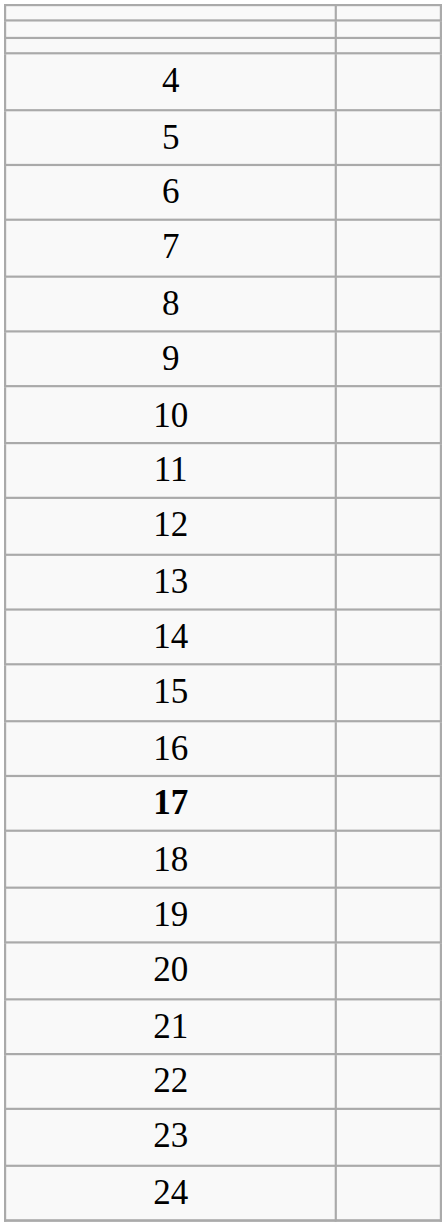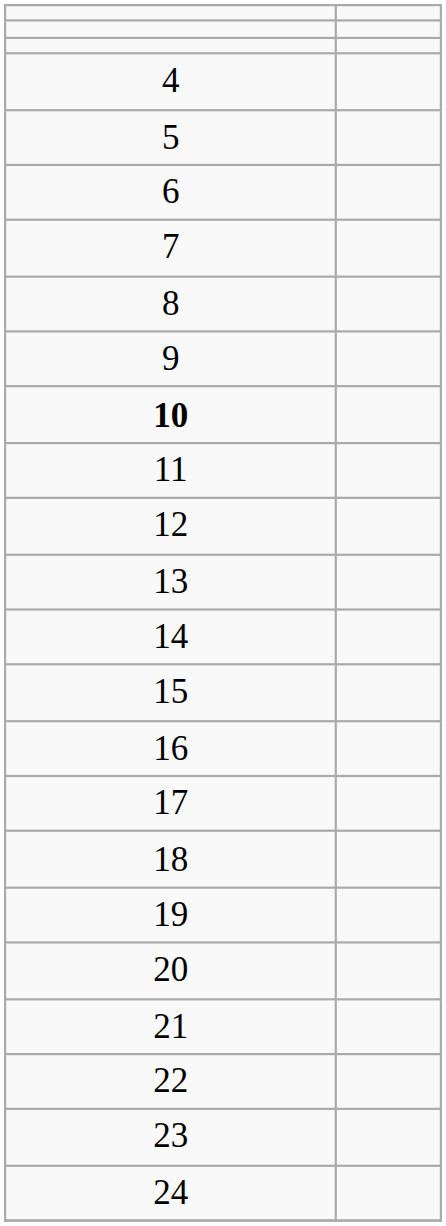(171, 414) normal -> (171, 414) bold
(171, 803) bold -> (171, 803) normal
